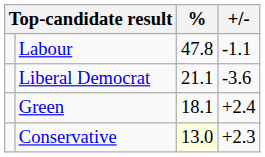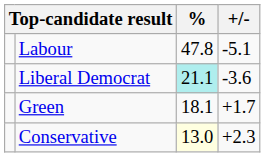(237, 48) -1.1 -> (237, 48) -5.1
(197, 78) no background -> (197, 78) paleturquoise background
(239, 107) +2.4 -> (239, 107) +1.7
